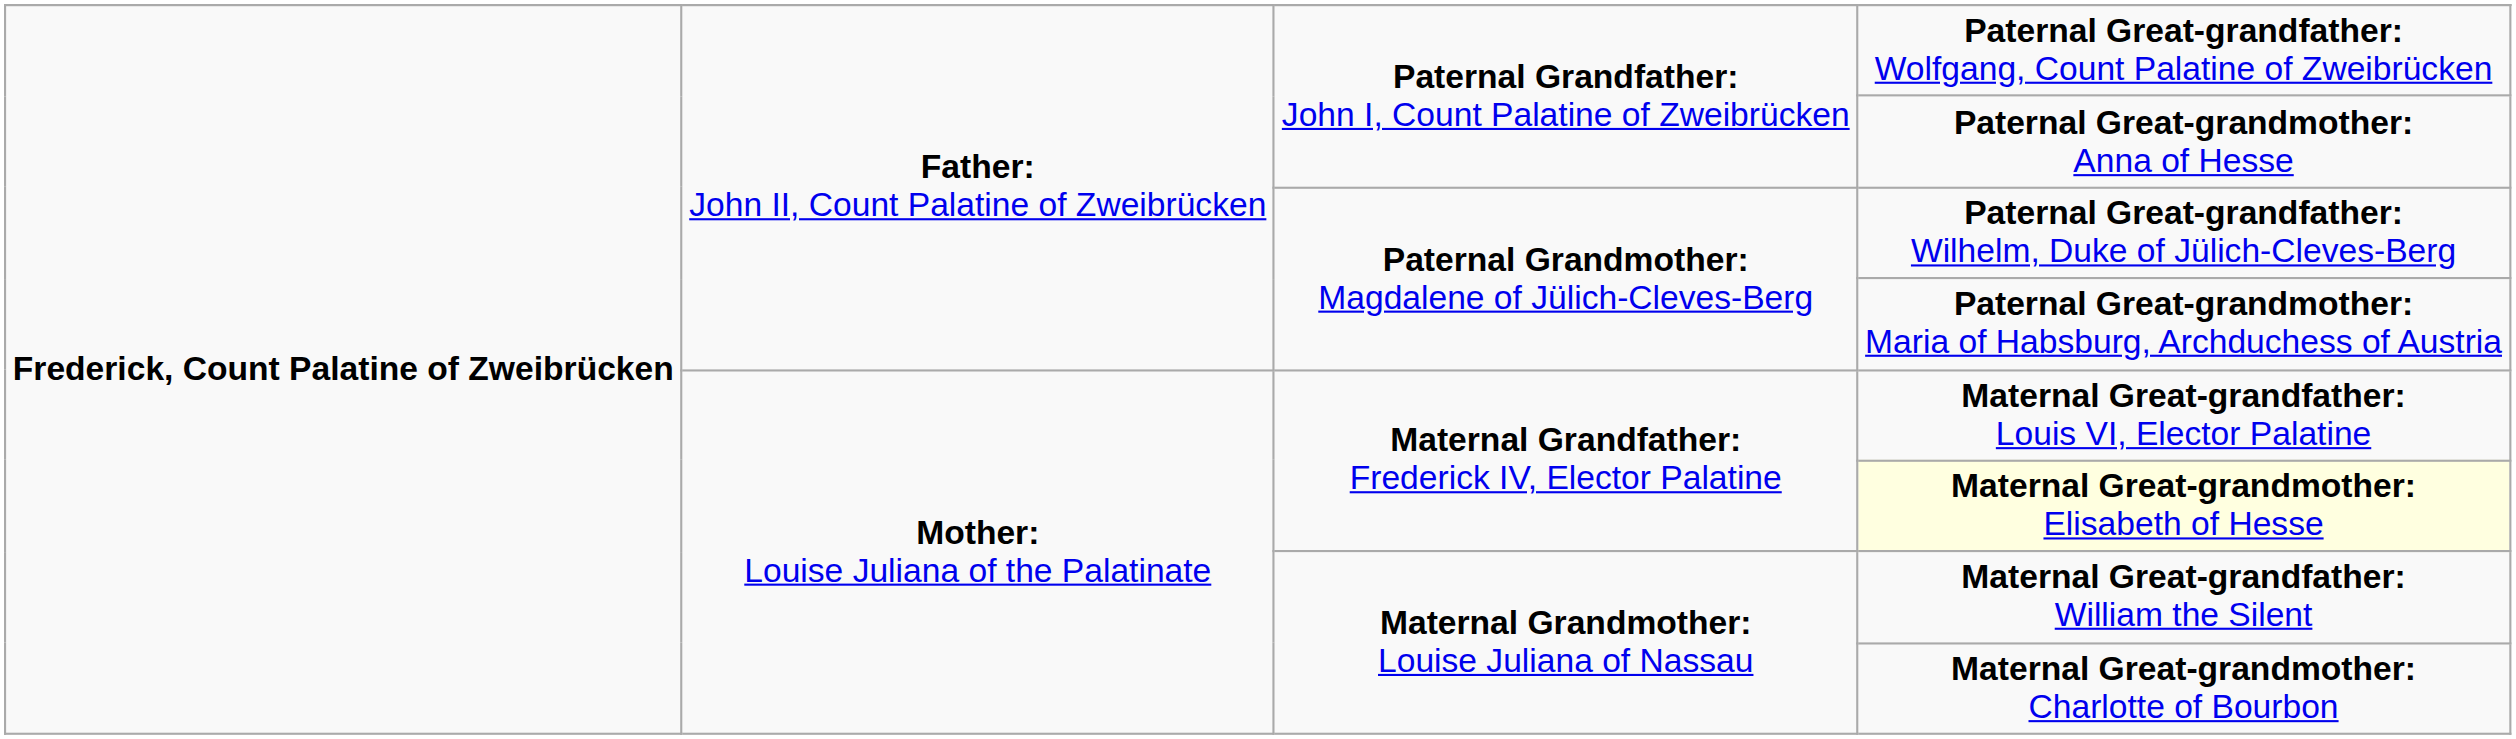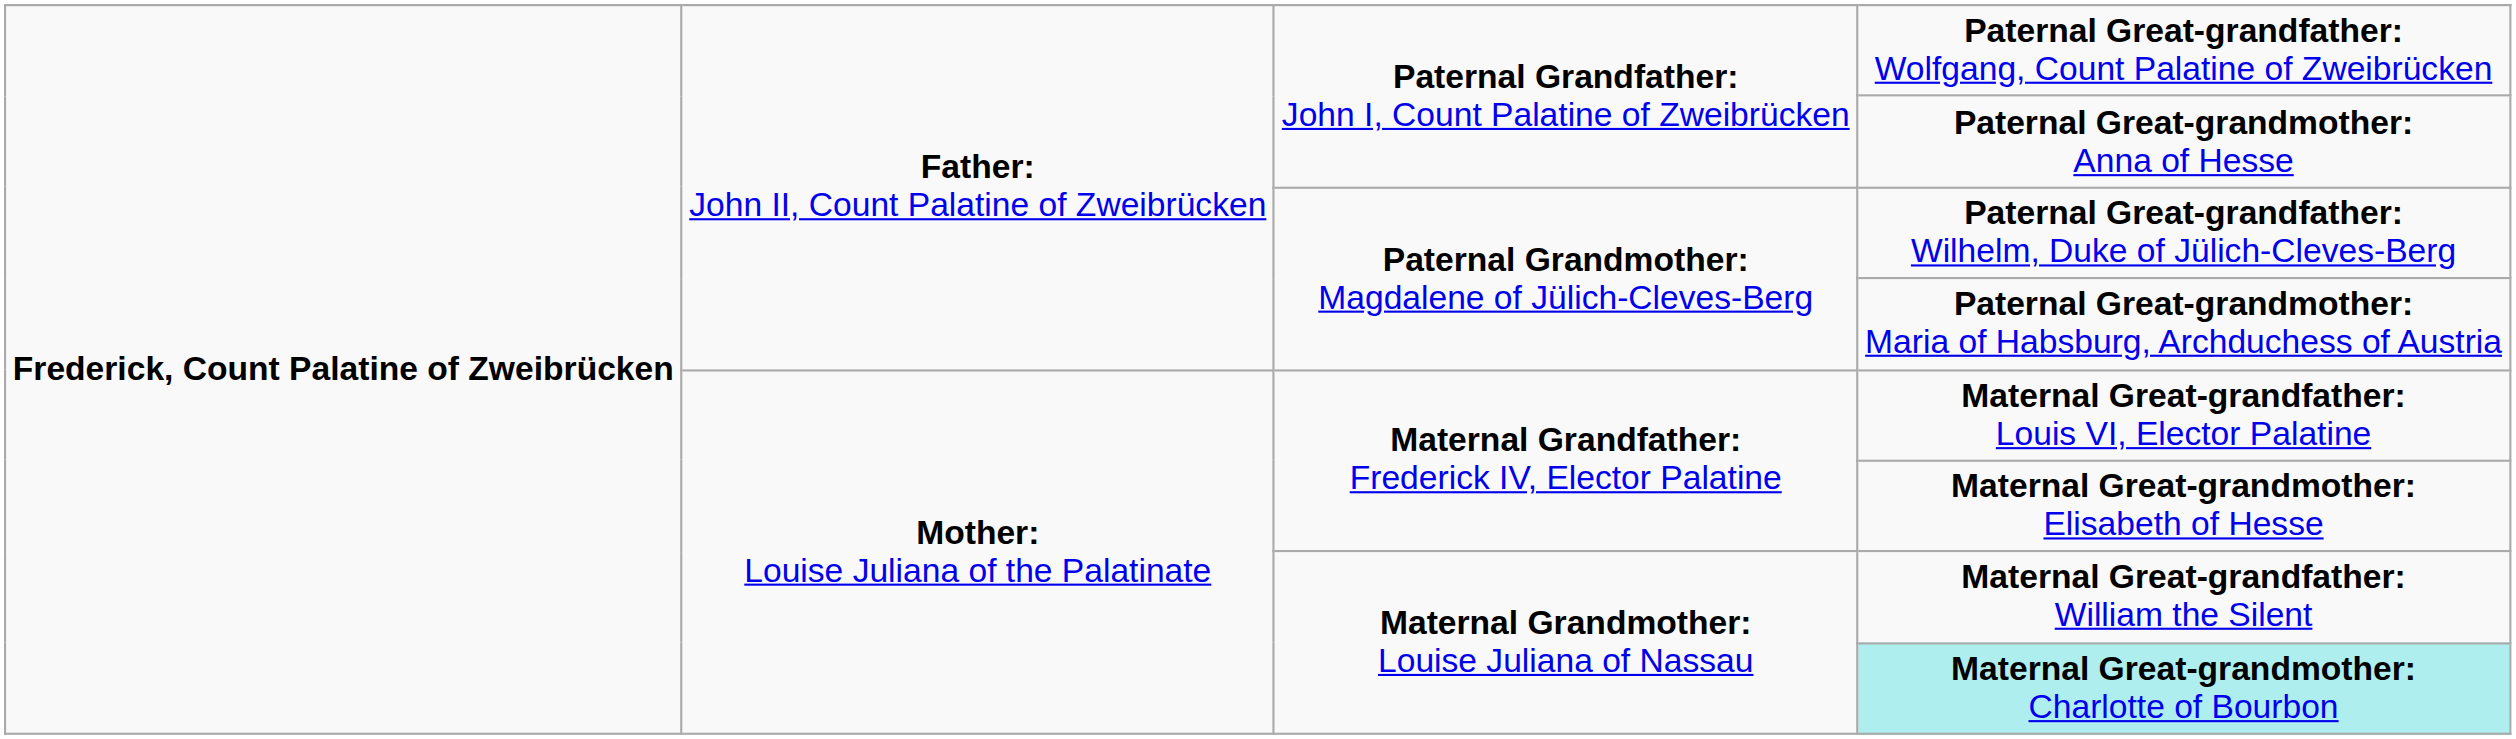(2184, 505) lightyellow background -> (2184, 505) no background
(2184, 687) no background -> (2184, 687) paleturquoise background
